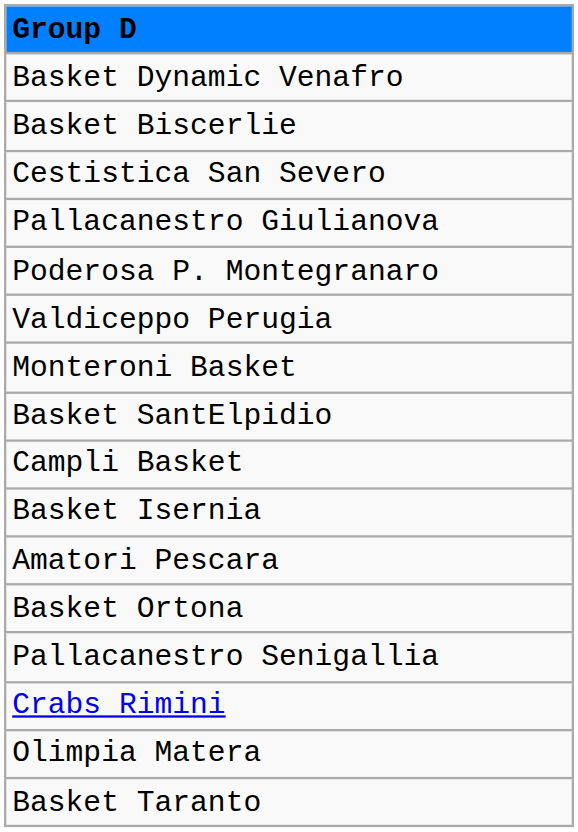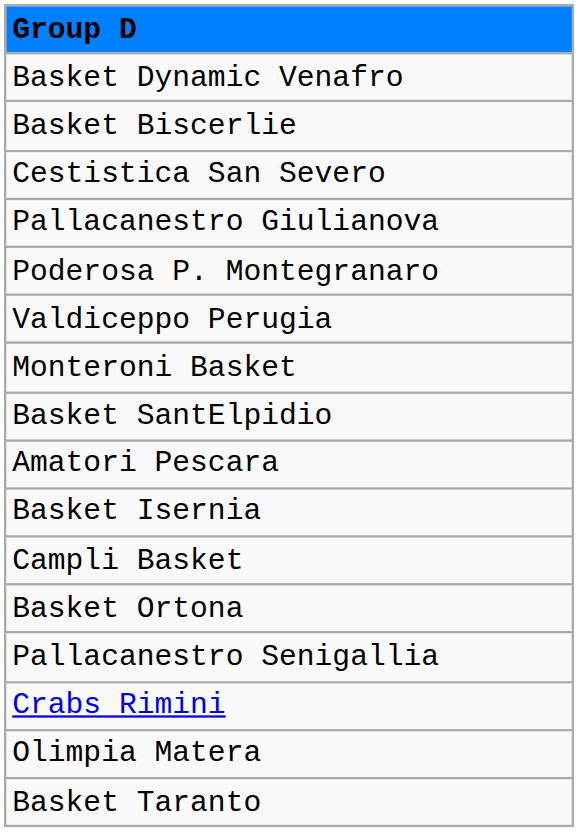(128, 464) Campli Basket -> (146, 464) Amatori Pescara
(146, 561) Amatori Pescara -> (128, 561) Campli Basket
